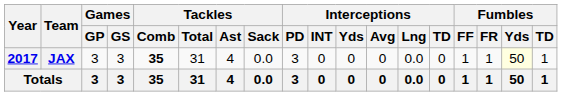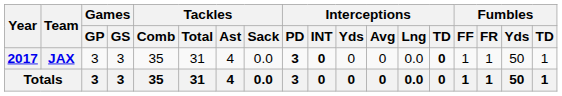(156, 58) bold -> (156, 58) normal
(295, 58) normal -> (295, 58) bold
(322, 58) normal -> (322, 58) bold
(442, 58) normal -> (442, 58) bold
(517, 58) lightyellow background -> (517, 58) no background
